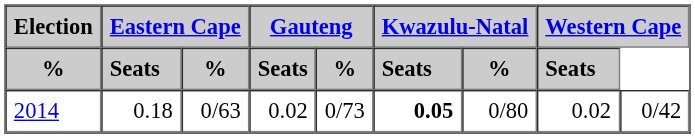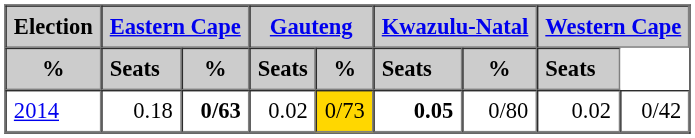(221, 110) normal -> (221, 110) bold
(345, 110) no background -> (345, 110) gold background
